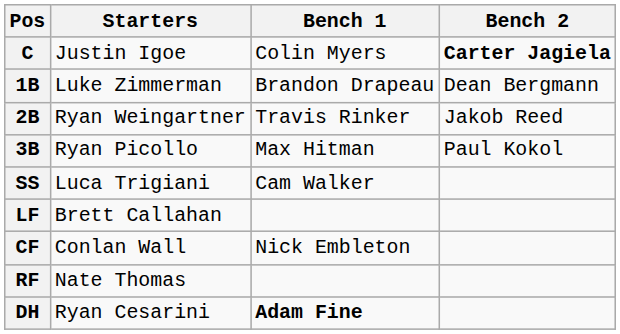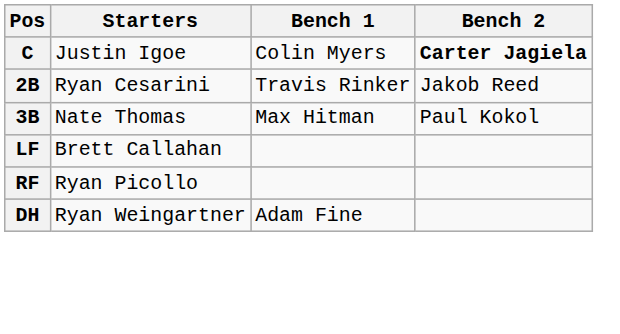- row: (27, 86)
(150, 118) Ryan Weingartner -> (132, 86) Ryan Cesarini
(126, 151) Ryan Picollo -> (120, 118) Nate Thomas
- row: (27, 183)
- row: (27, 248)
(120, 280) Nate Thomas -> (126, 183) Ryan Picollo
(132, 313) Ryan Cesarini -> (150, 215) Ryan Weingartner
(309, 313) bold -> (309, 215) normal
